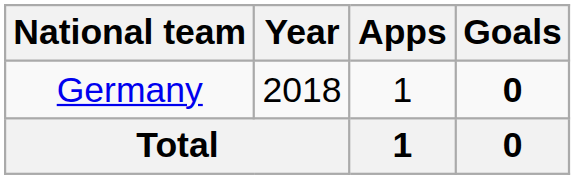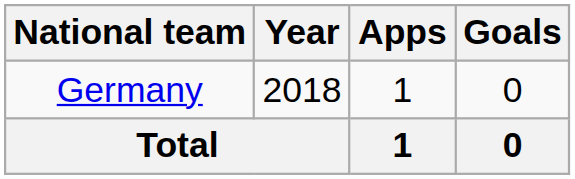(513, 88) bold -> (513, 88) normal
